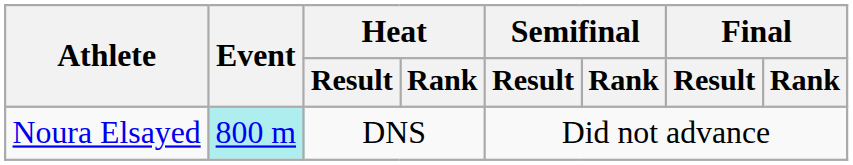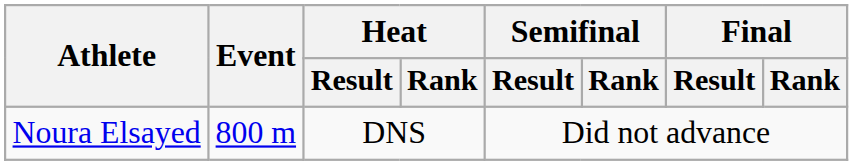(256, 133) paleturquoise background -> (256, 133) no background
